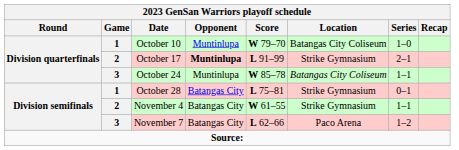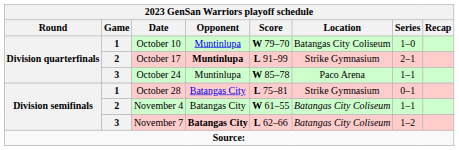(338, 75) Batangas City Coliseum -> (342, 75) Paco Arena
(338, 106) Strike Gymnasium -> (342, 106) Batangas City Coliseum
(216, 122) normal -> (218, 122) bold
(338, 122) Paco Arena -> (342, 122) Batangas City Coliseum
